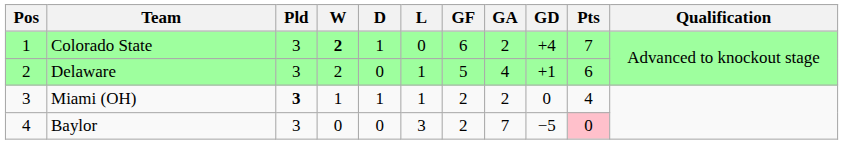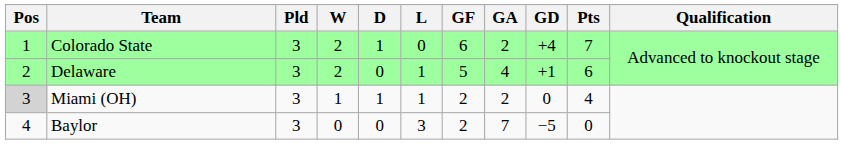(338, 44) bold -> (338, 44) normal
(26, 98) no background -> (26, 98) lightgrey background
(296, 98) bold -> (296, 98) normal
(588, 125) pink background -> (588, 125) no background
